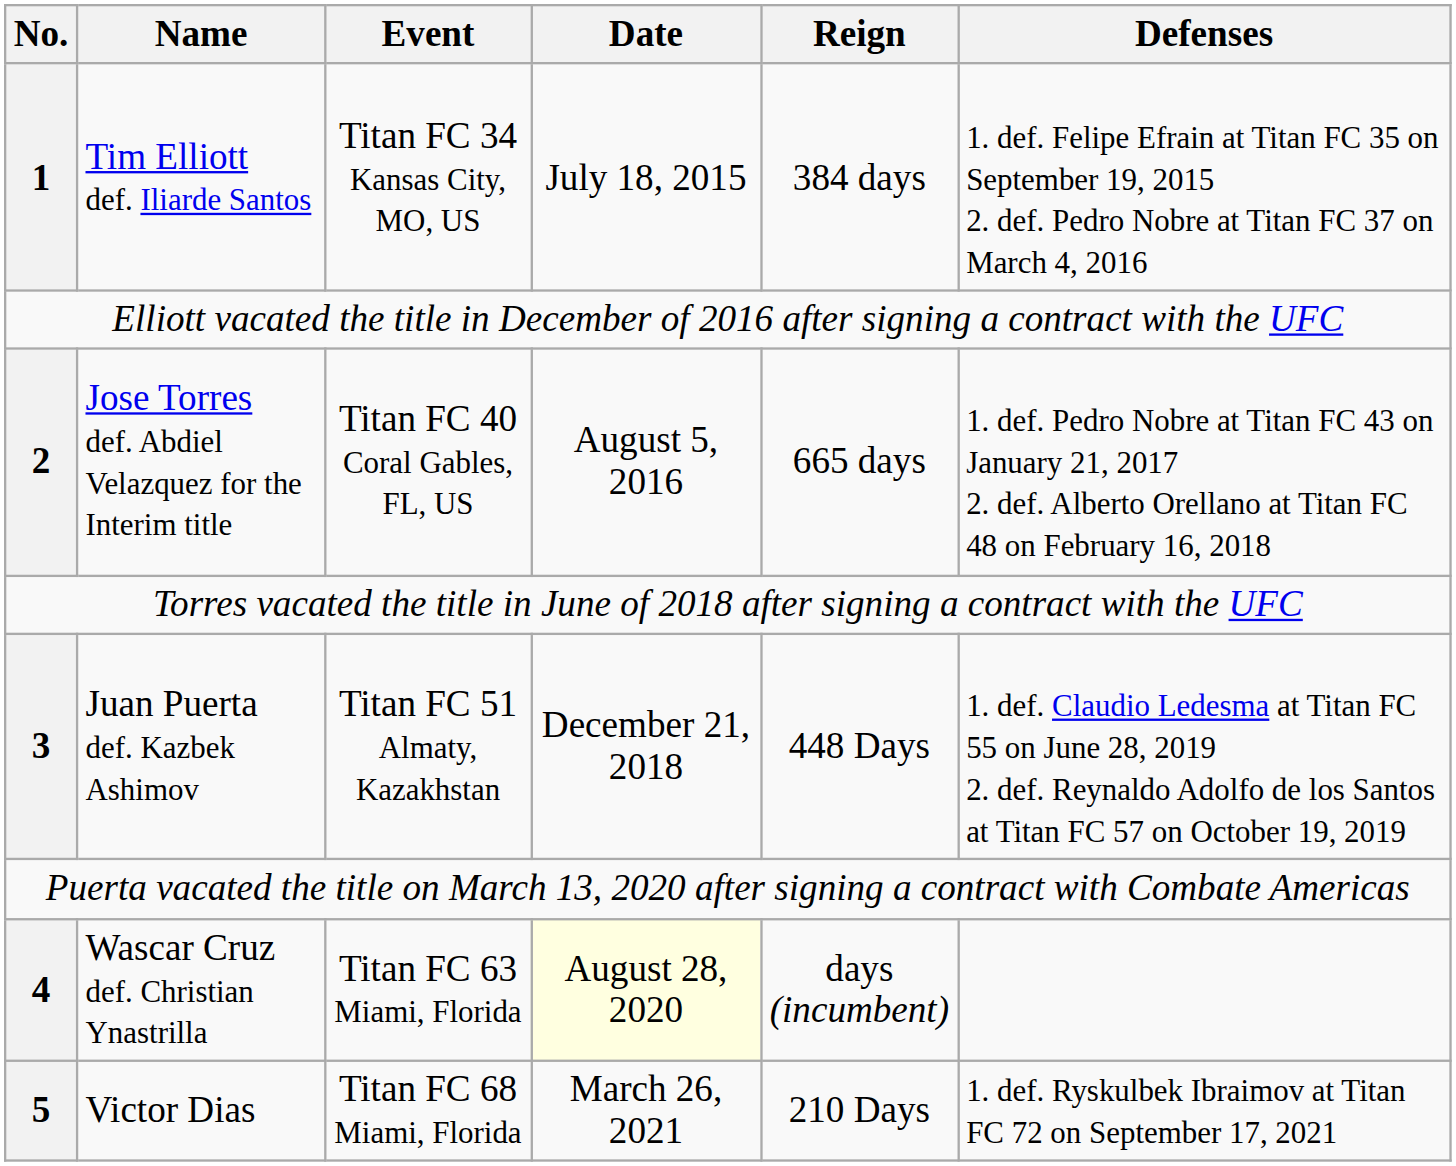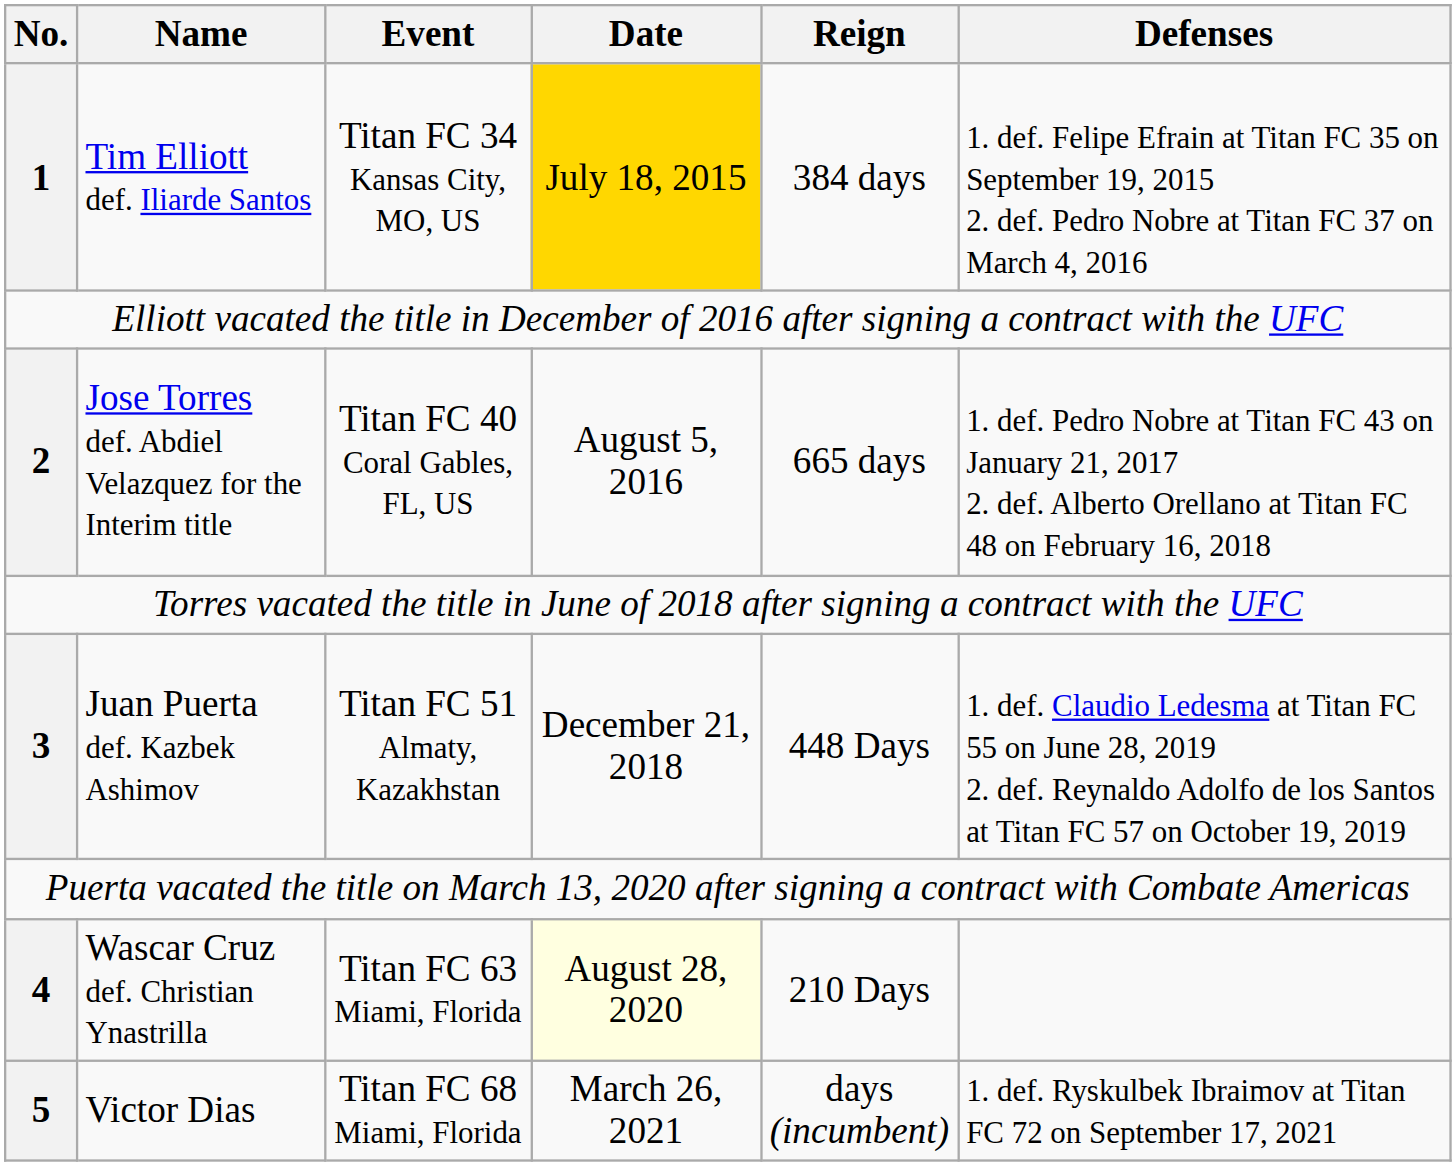(646, 176) no background -> (646, 176) gold background
(859, 988) days (incumbent) -> (859, 988) 210 Days
(859, 1110) 210 Days -> (859, 1110) days (incumbent)
